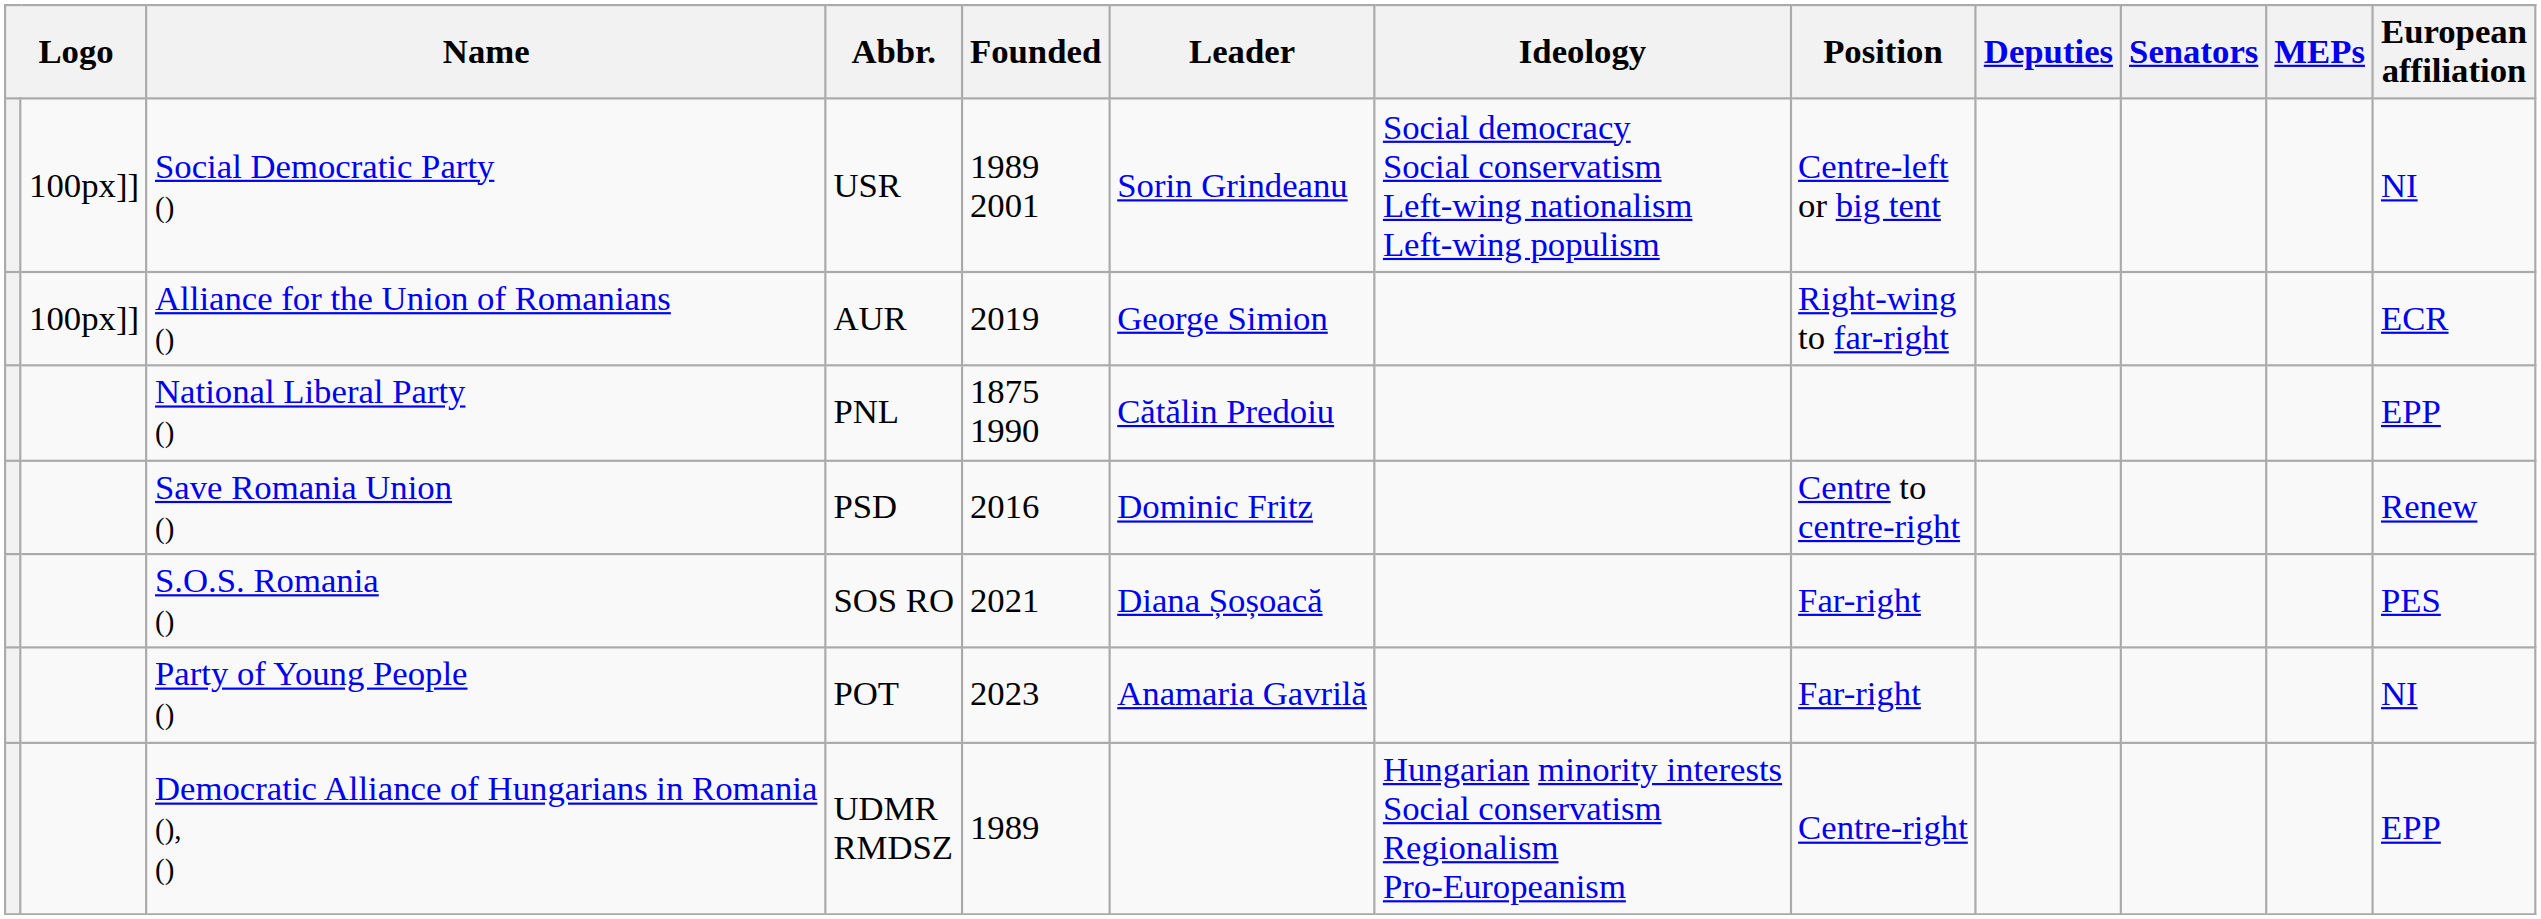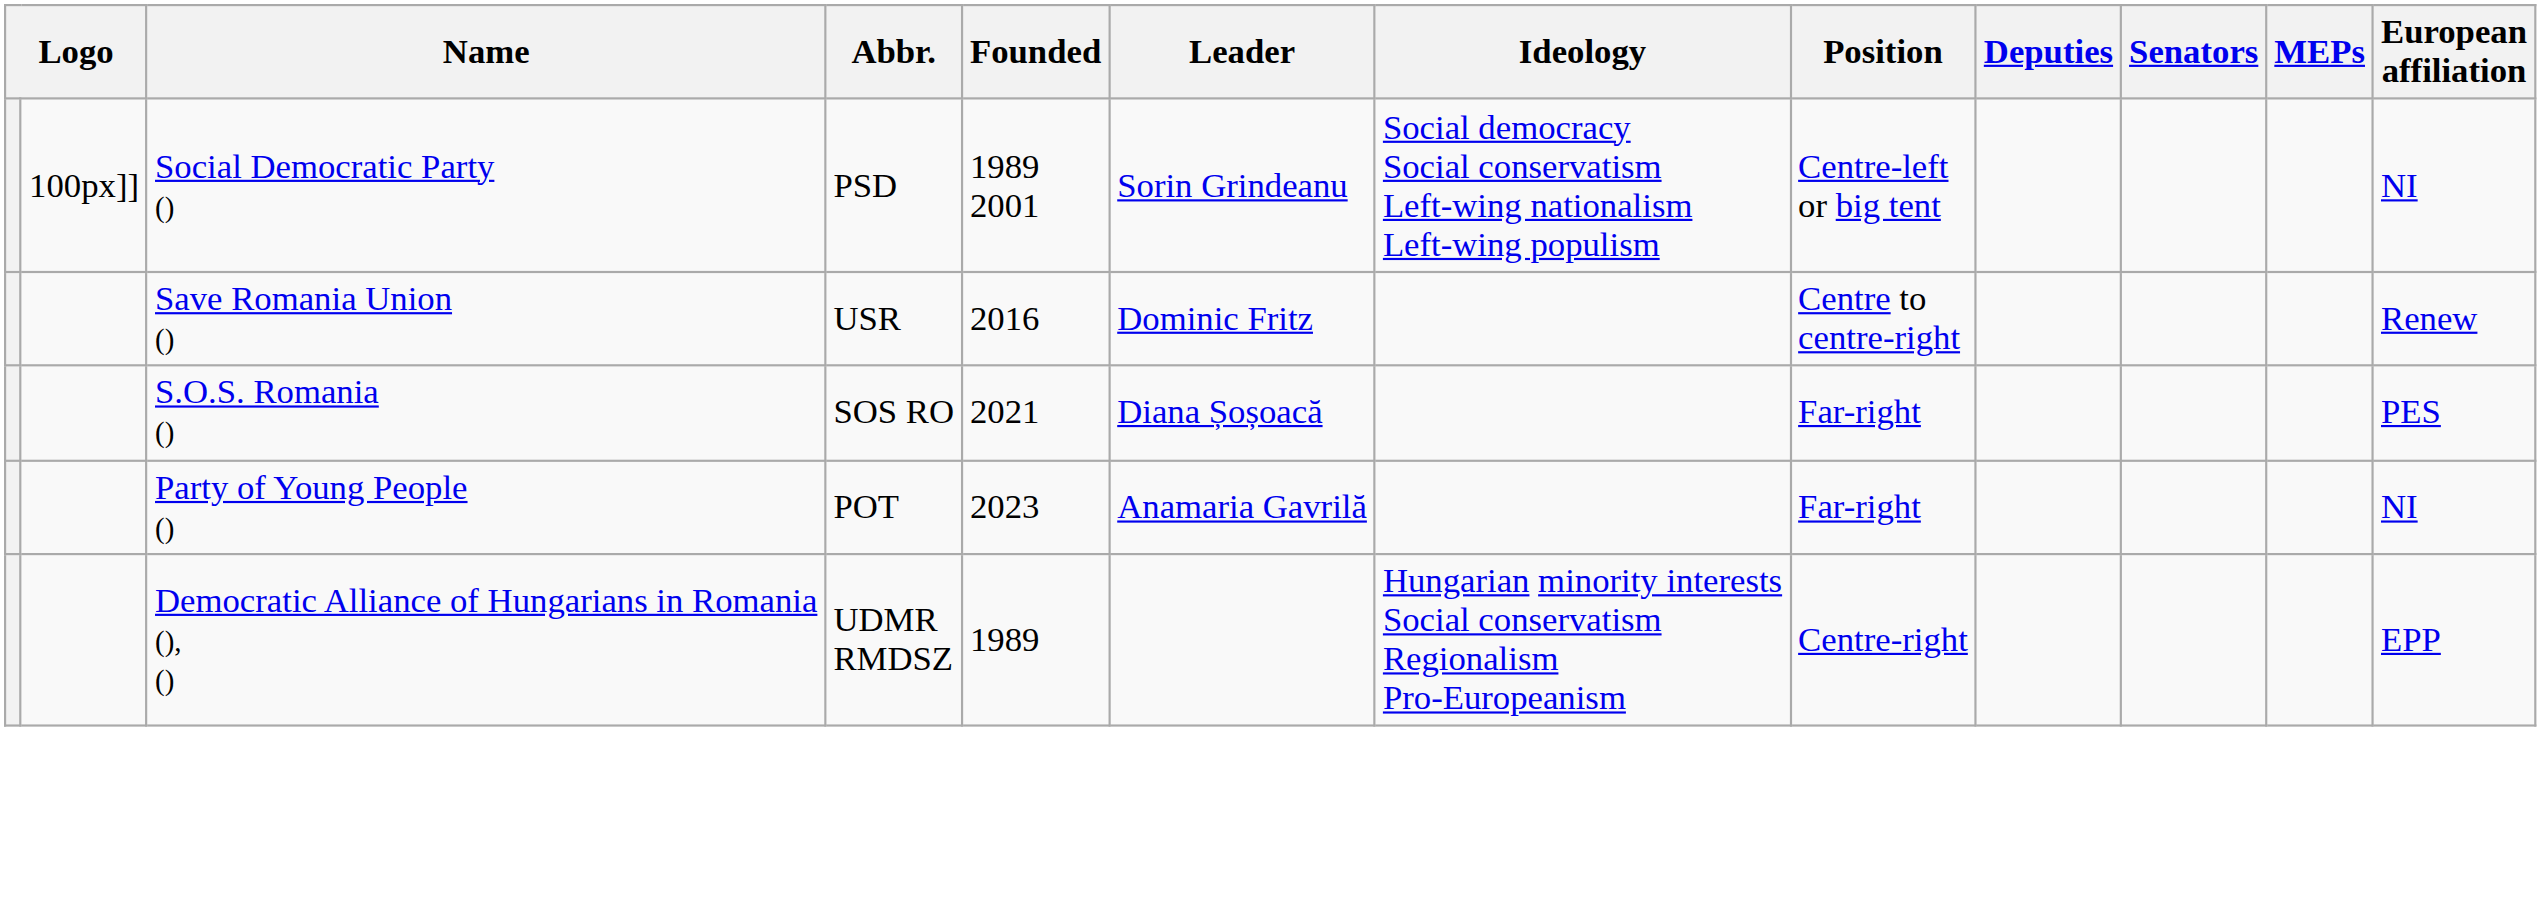(867, 184) USR -> (865, 184) PSD
- row: (413, 317)
- row: (310, 412)
(865, 506) PSD -> (867, 317) USR
